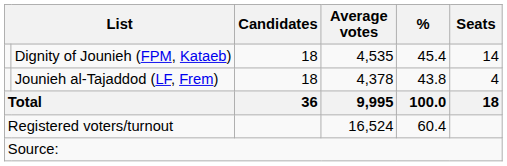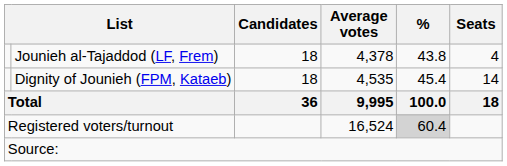rows swapped: (123, 56) <-> (117, 79)
(432, 126) no background -> (432, 126) lightgrey background
